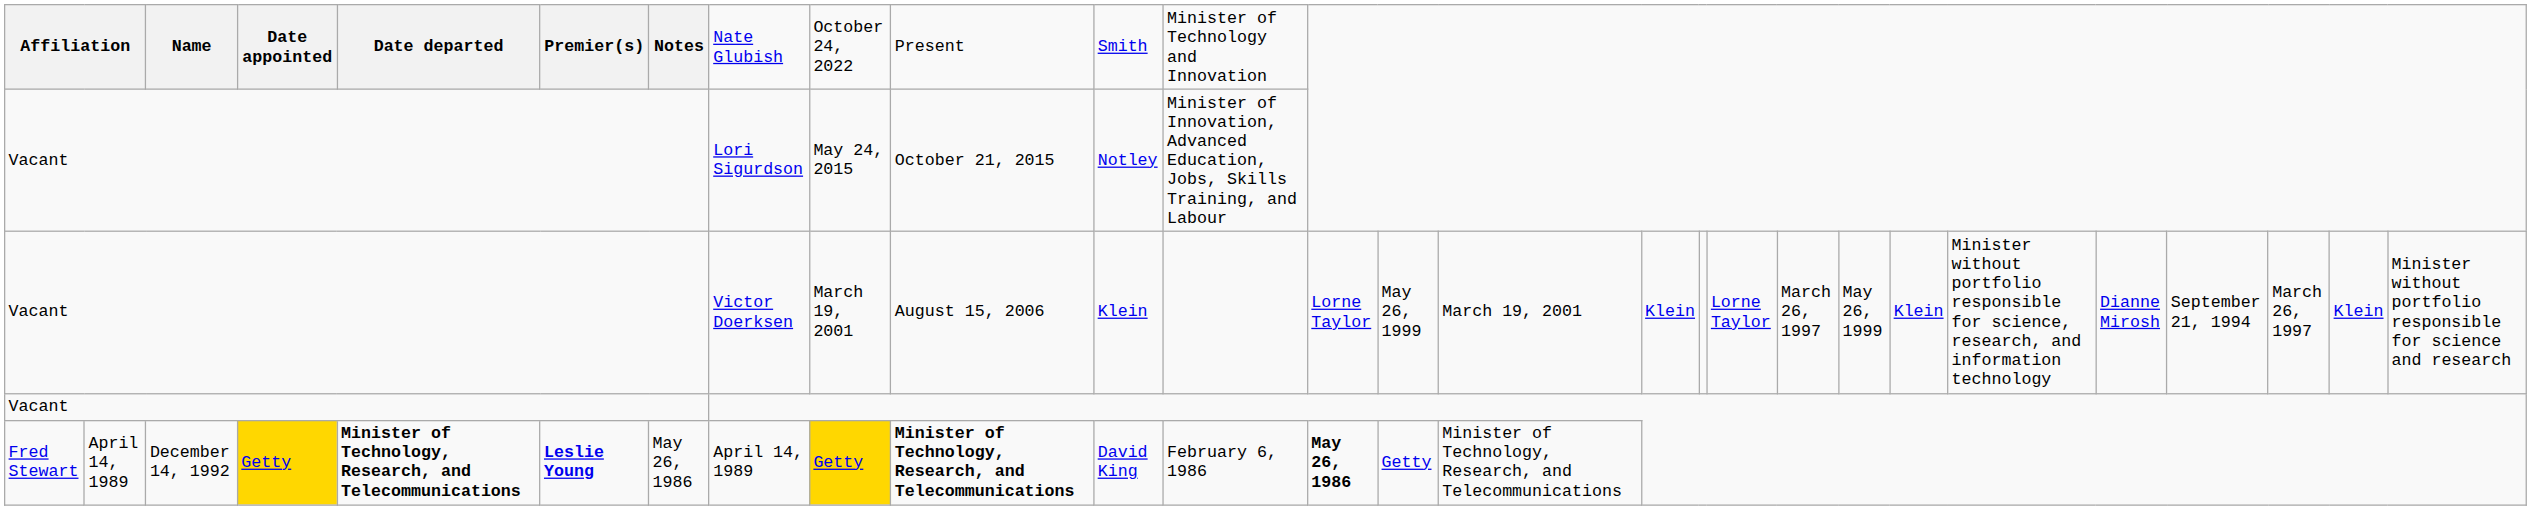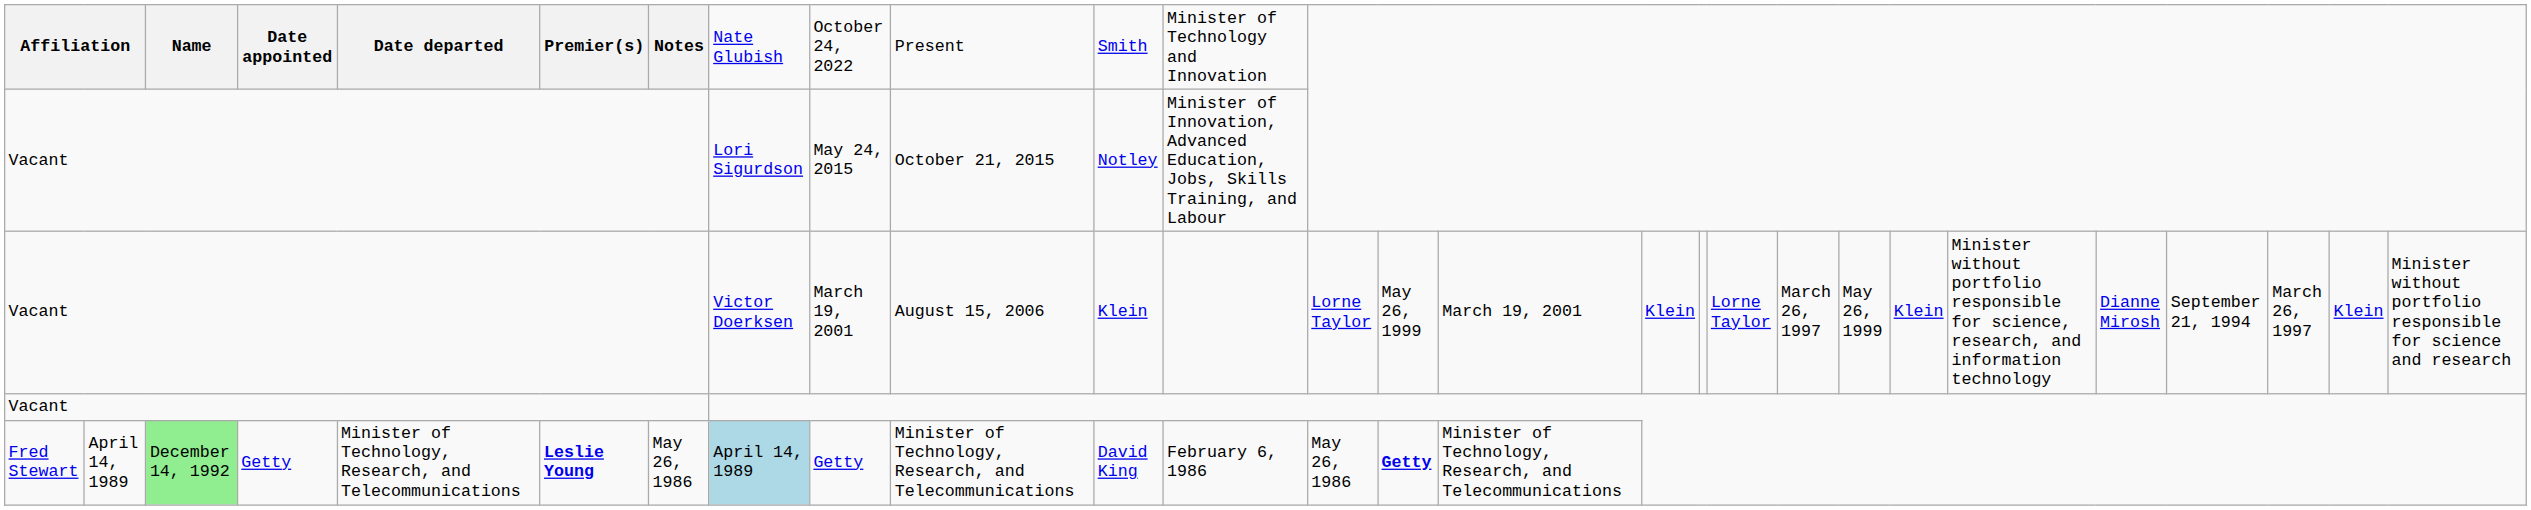(190, 463) no background -> (190, 463) lightgreen background
(266, 463) gold background -> (266, 463) no background
(431, 463) bold -> (431, 463) normal
(758, 463) no background -> (758, 463) lightblue background
(838, 463) gold background -> (838, 463) no background
(985, 463) bold -> (985, 463) normal
(1331, 463) bold -> (1331, 463) normal
(1407, 463) normal -> (1407, 463) bold
